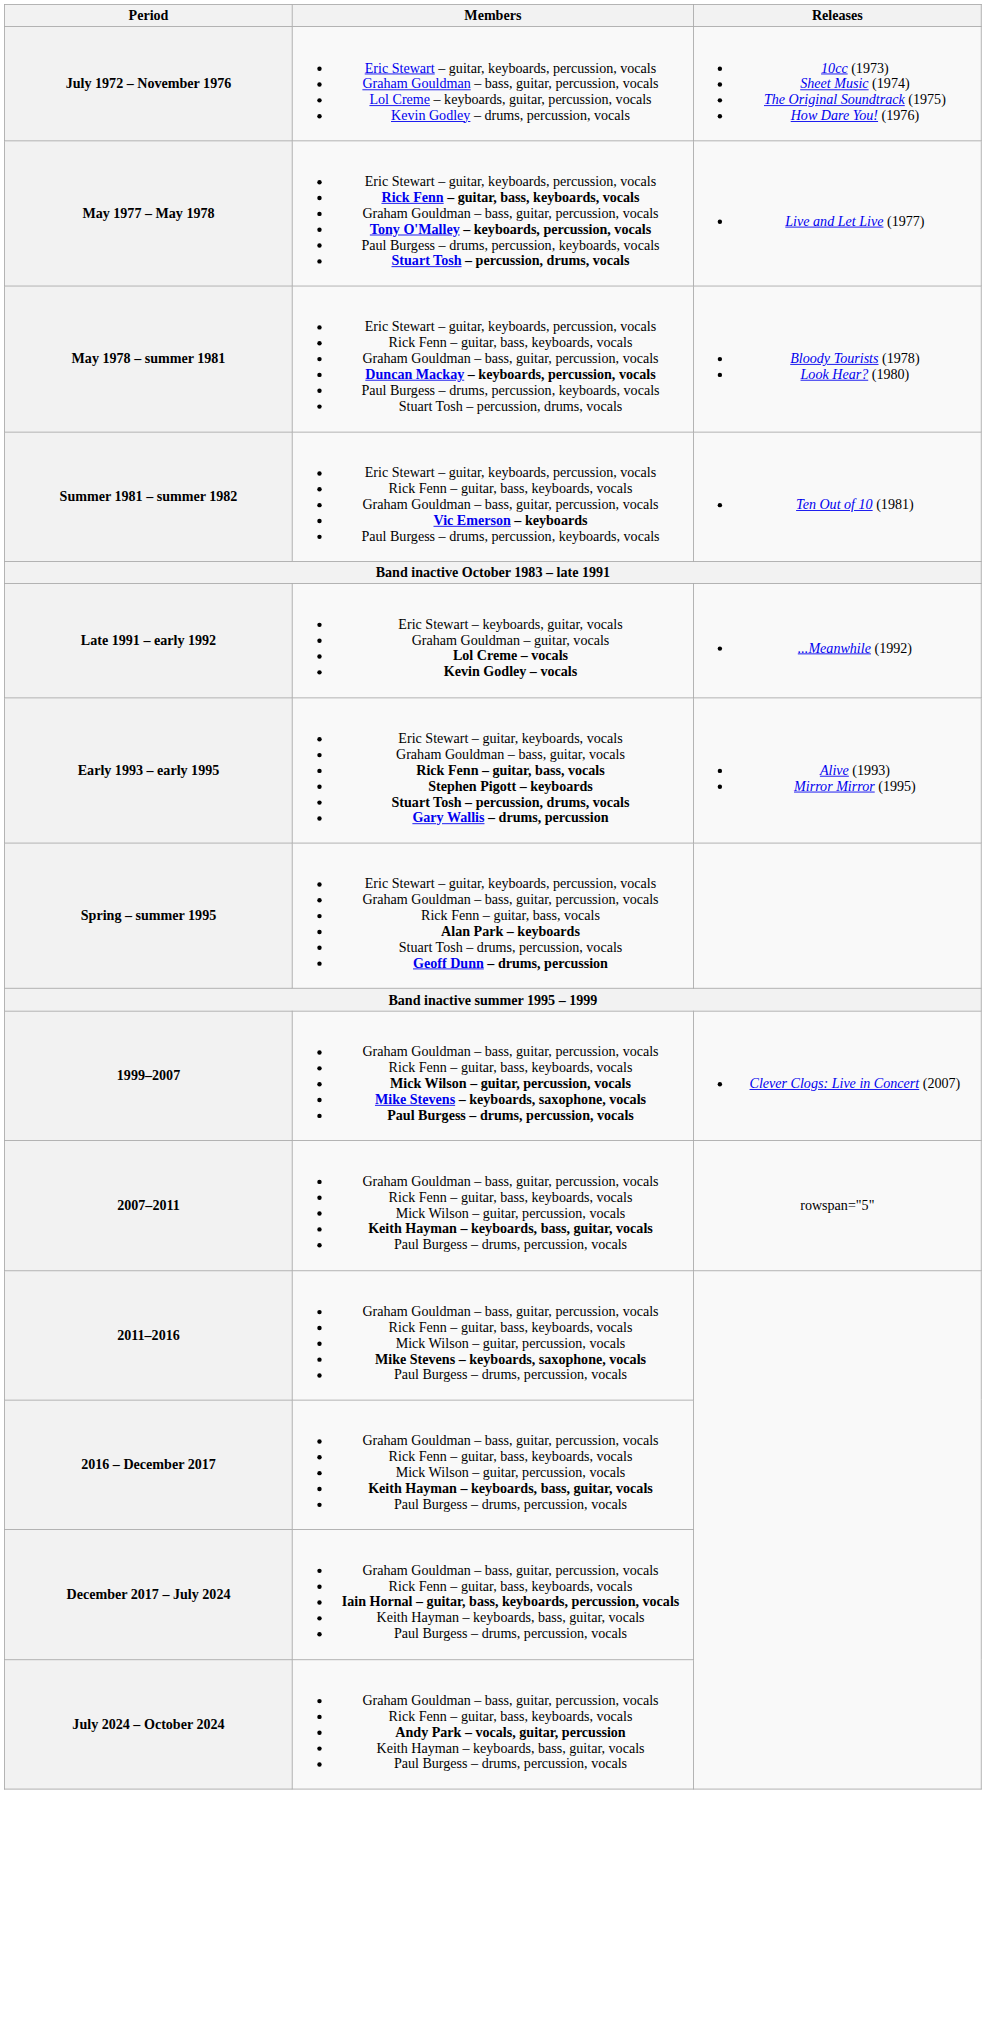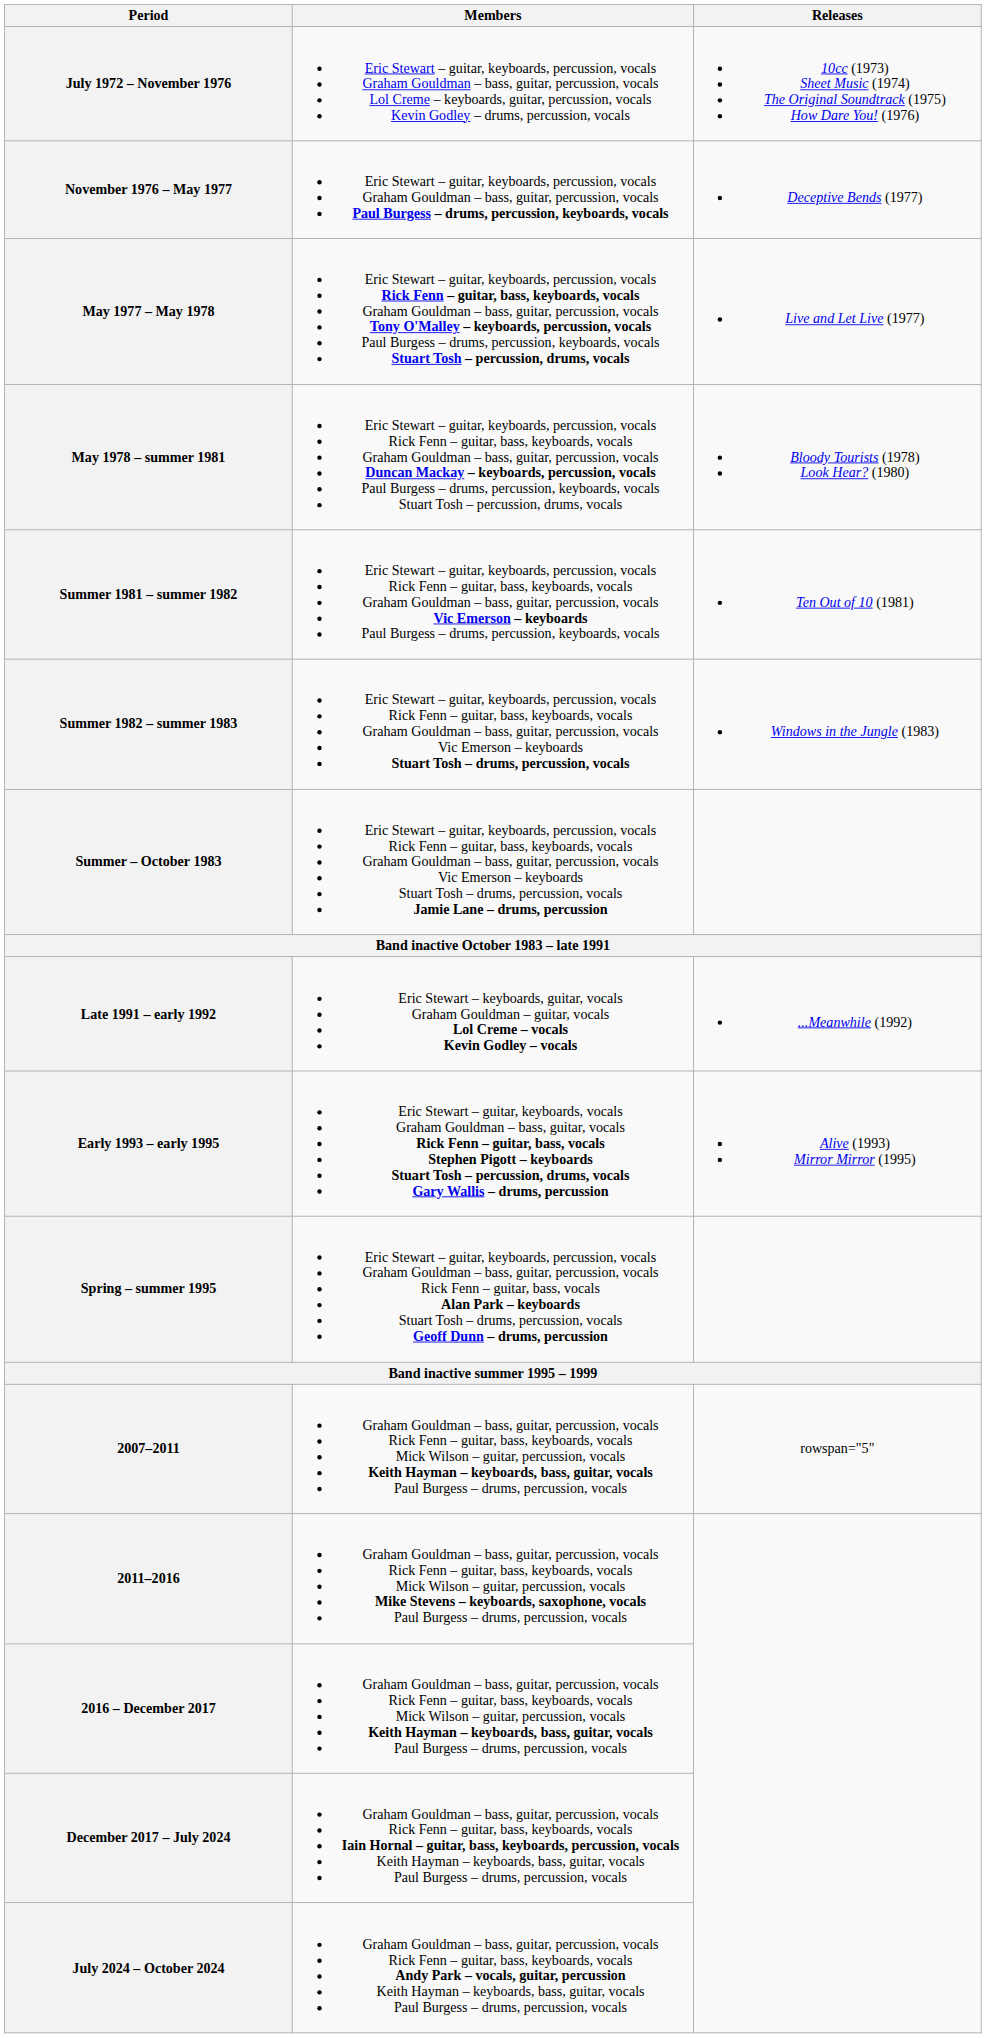+ row: (148, 189)
+ row: (148, 724)
+ row: (148, 861)
- row: (148, 1075)
